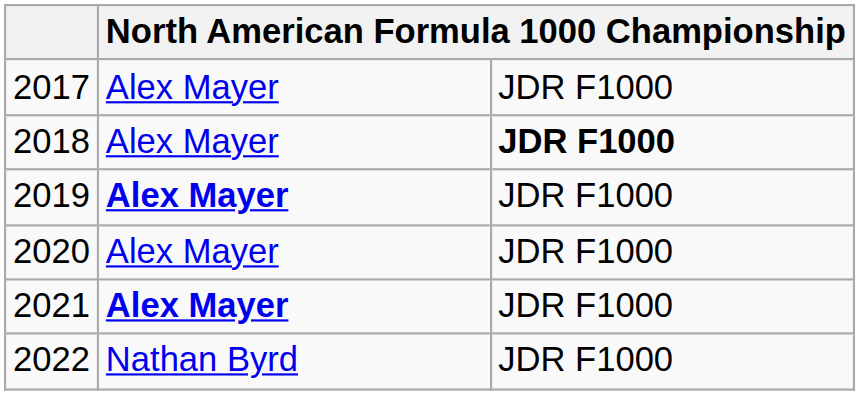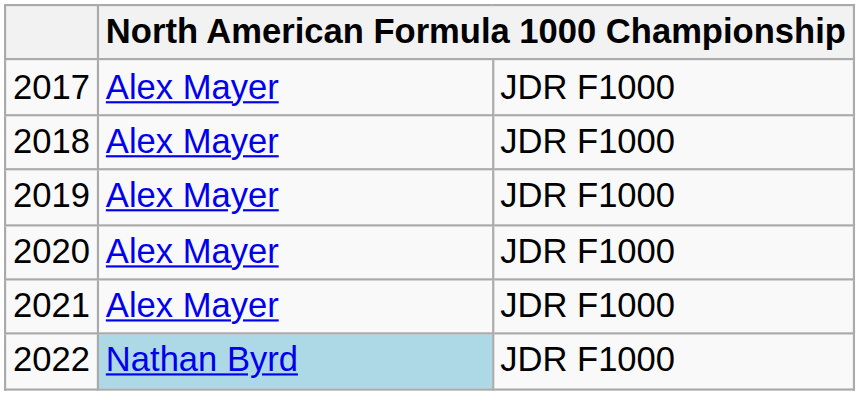(587, 141) bold -> (588, 141) normal
(197, 196) bold -> (192, 196) normal
(197, 305) bold -> (192, 305) normal
(202, 360) no background -> (202, 360) lightblue background
